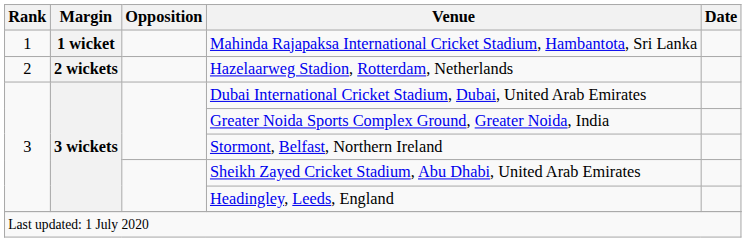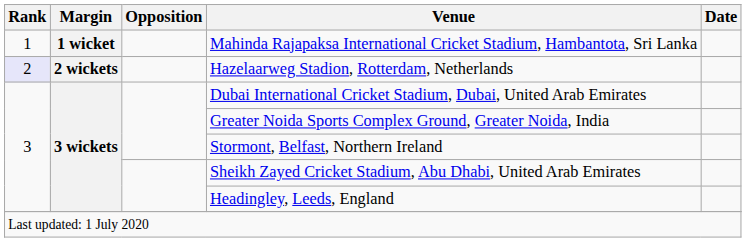(27, 69) no background -> (27, 69) lavender background
